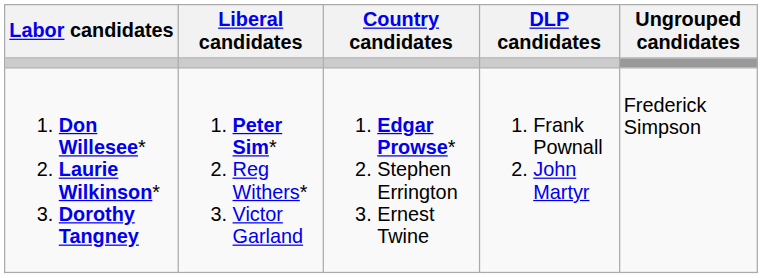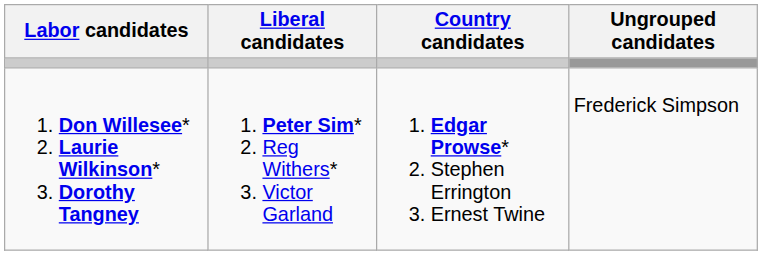- column: (549, 31)
